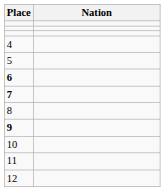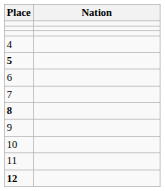(9, 60) normal -> (9, 60) bold
(9, 77) bold -> (9, 77) normal
(9, 94) bold -> (9, 94) normal
(9, 111) normal -> (9, 111) bold
(9, 127) bold -> (9, 127) normal
(12, 178) normal -> (12, 178) bold
